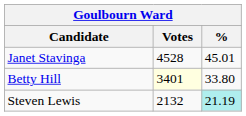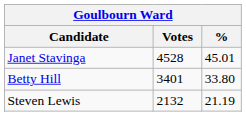(170, 79) lightyellow background -> (170, 79) no background
(220, 100) paleturquoise background -> (220, 100) no background
